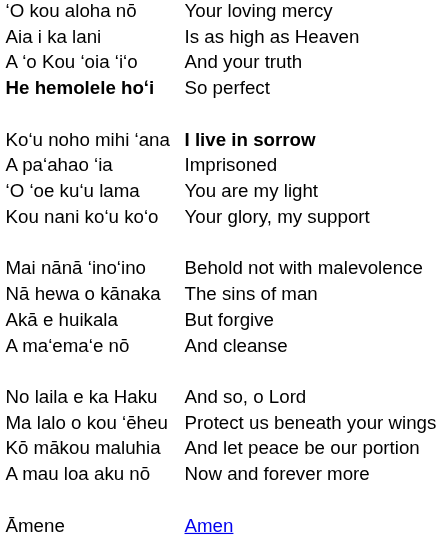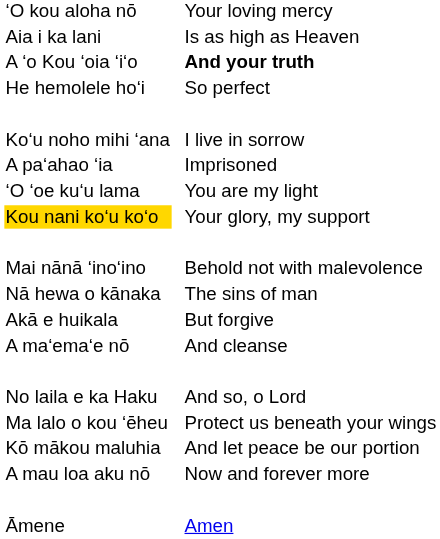(243, 62) normal -> (250, 62) bold
(80, 88) bold -> (75, 88) normal
(250, 139) bold -> (244, 139) normal
(82, 216) no background -> (82, 216) gold background
